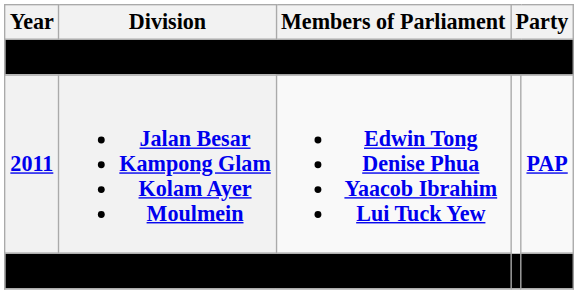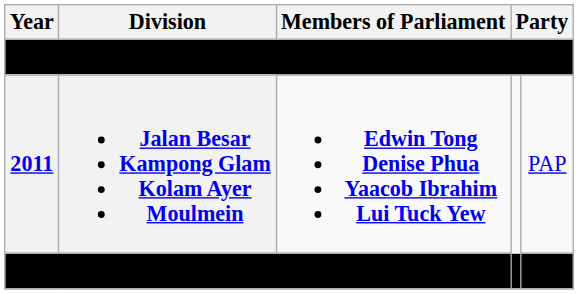(547, 163) bold -> (547, 163) normal
